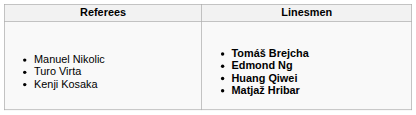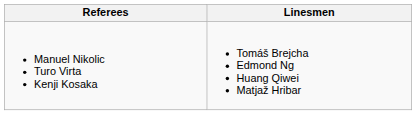(307, 72) bold -> (309, 72) normal
